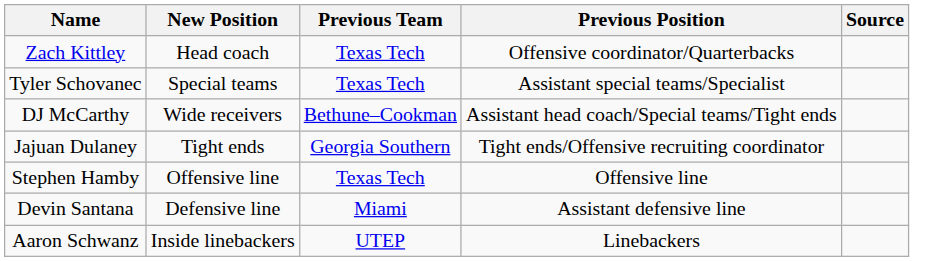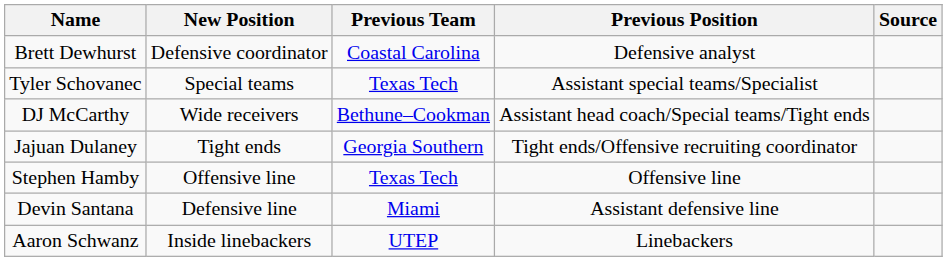- row: (75, 51)
+ row: (75, 51)
